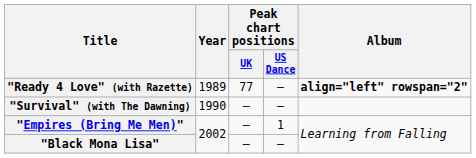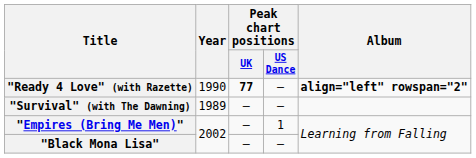(212, 87) 1989 -> (212, 87) 1990
(246, 87) normal -> (246, 87) bold
(212, 106) 1990 -> (212, 106) 1989
